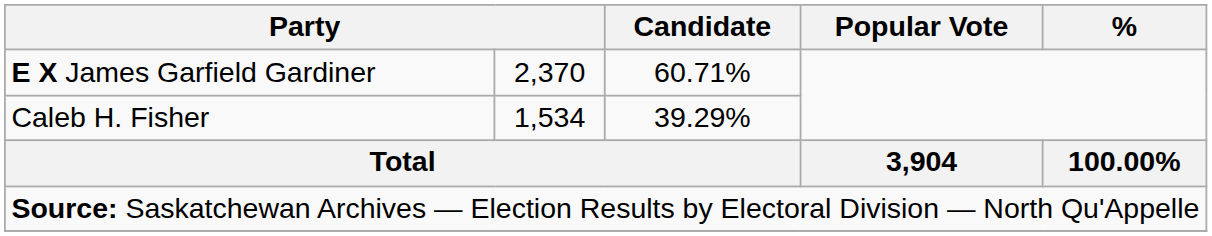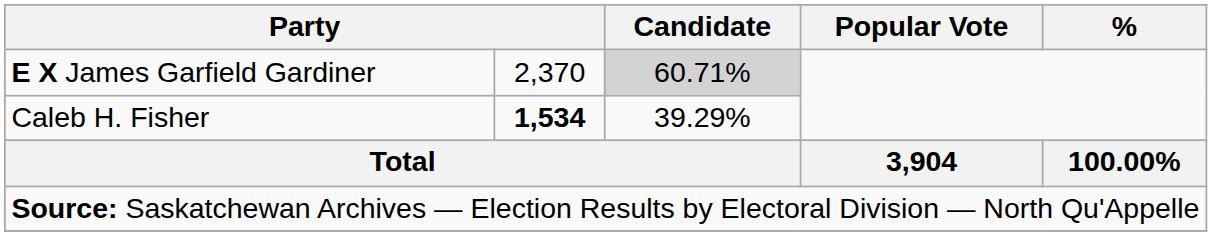(702, 72) no background -> (702, 72) lightgrey background
(550, 117) normal -> (550, 117) bold
